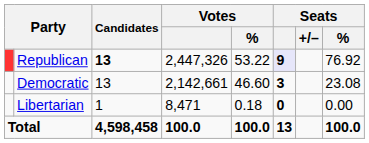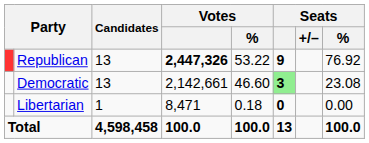(103, 61) bold -> (103, 61) normal
(197, 61) normal -> (197, 61) bold
(280, 61) lavender background -> (280, 61) no background
(280, 83) no background -> (280, 83) lightgreen background
